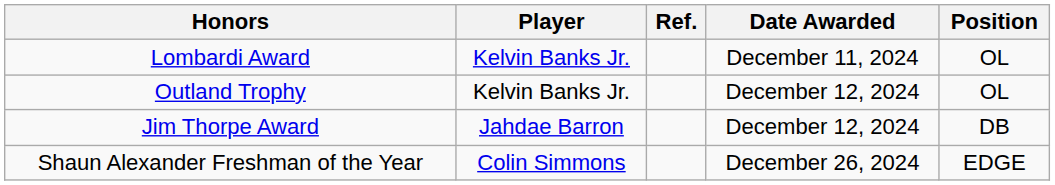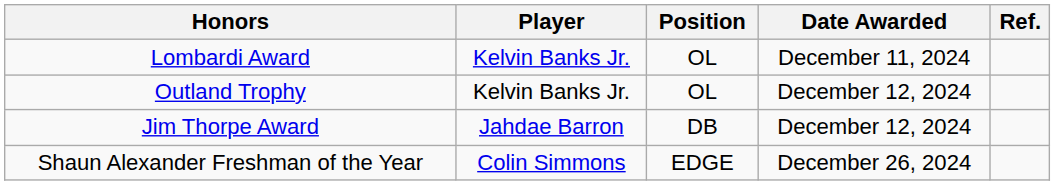columns swapped: (994, 22) <-> (676, 22)
